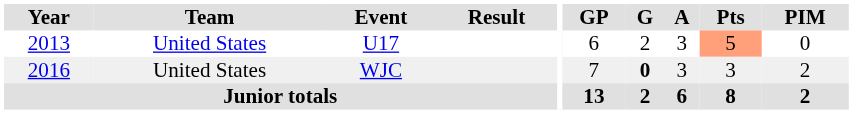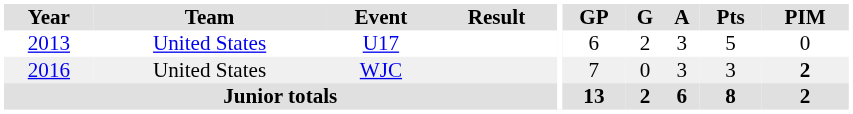(731, 43) lightsalmon background -> (731, 43) no background
(645, 69) bold -> (645, 69) normal
(805, 69) normal -> (805, 69) bold
